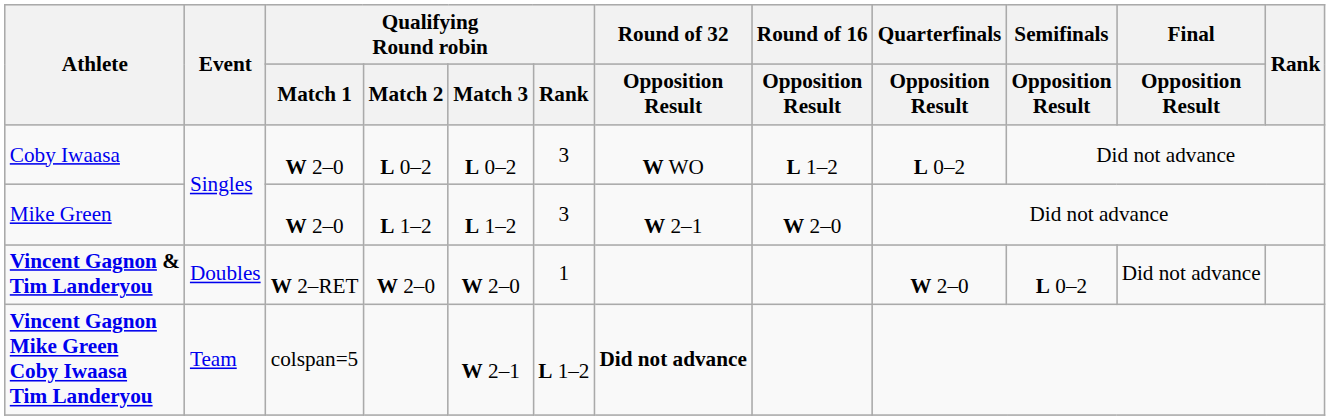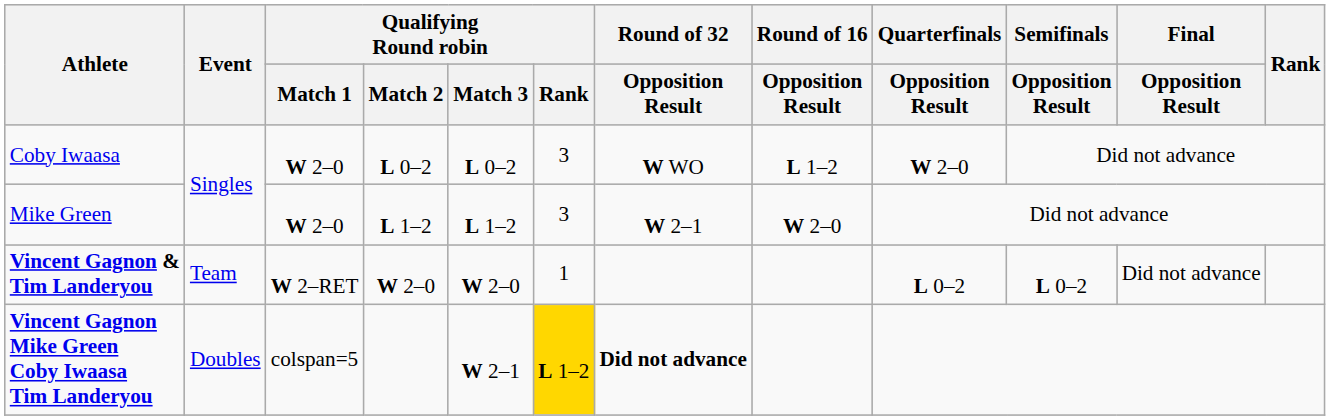(940, 166) L 0–2 -> (940, 166) W 2–0
(225, 273) Doubles -> (213, 273) Team
(940, 286) W 2–0 -> (940, 286) L 0–2
(213, 358) Team -> (225, 358) Doubles
(564, 371) no background -> (564, 371) gold background
